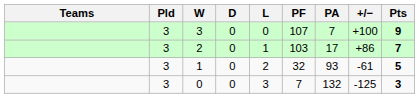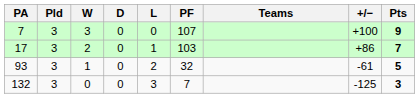columns swapped: (77, 13) <-> (332, 13)
